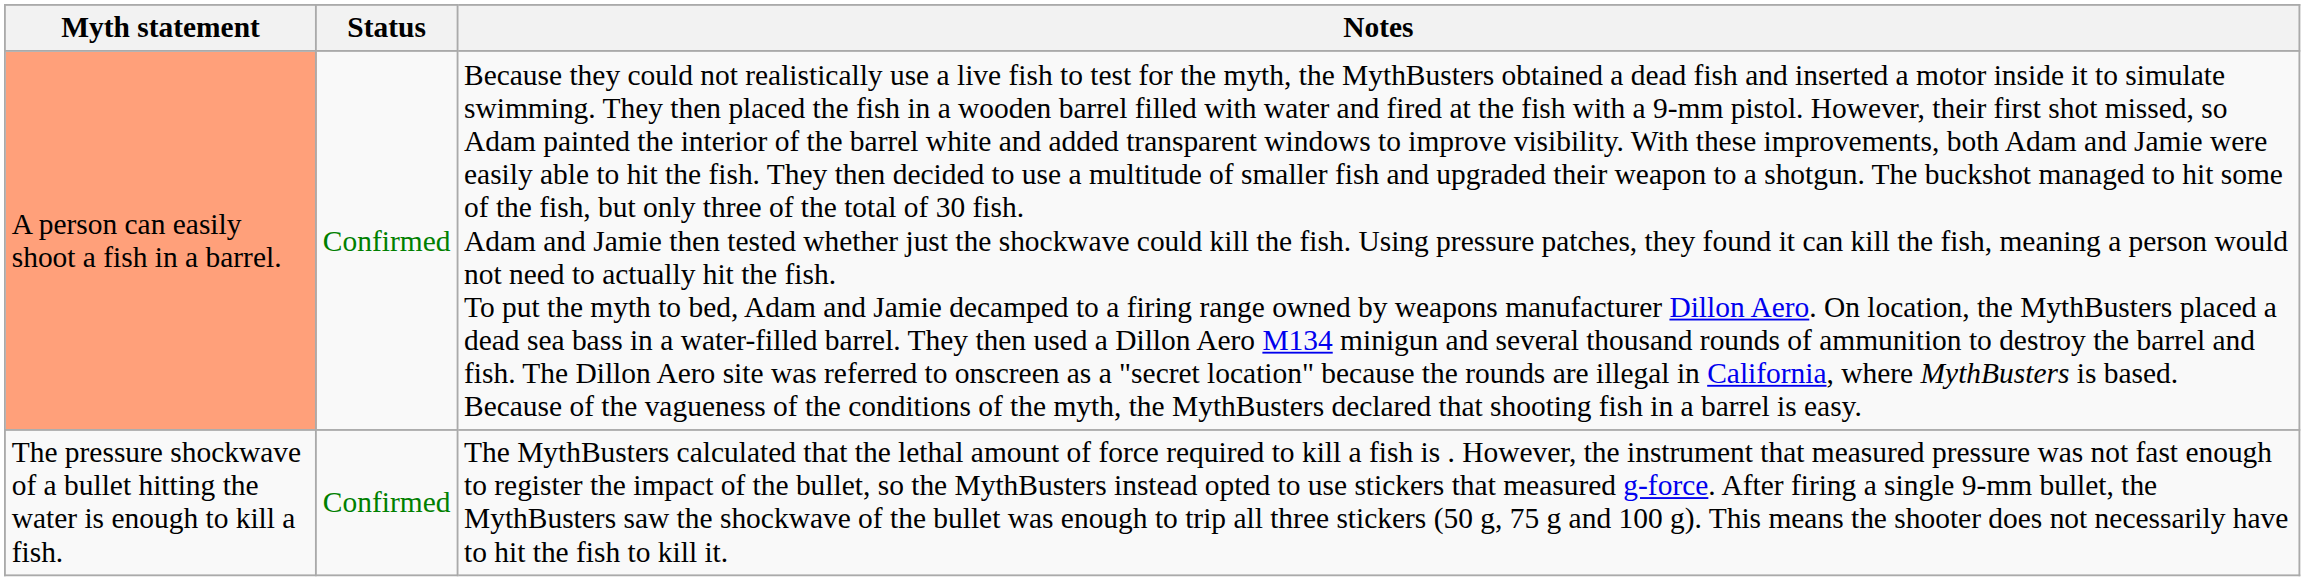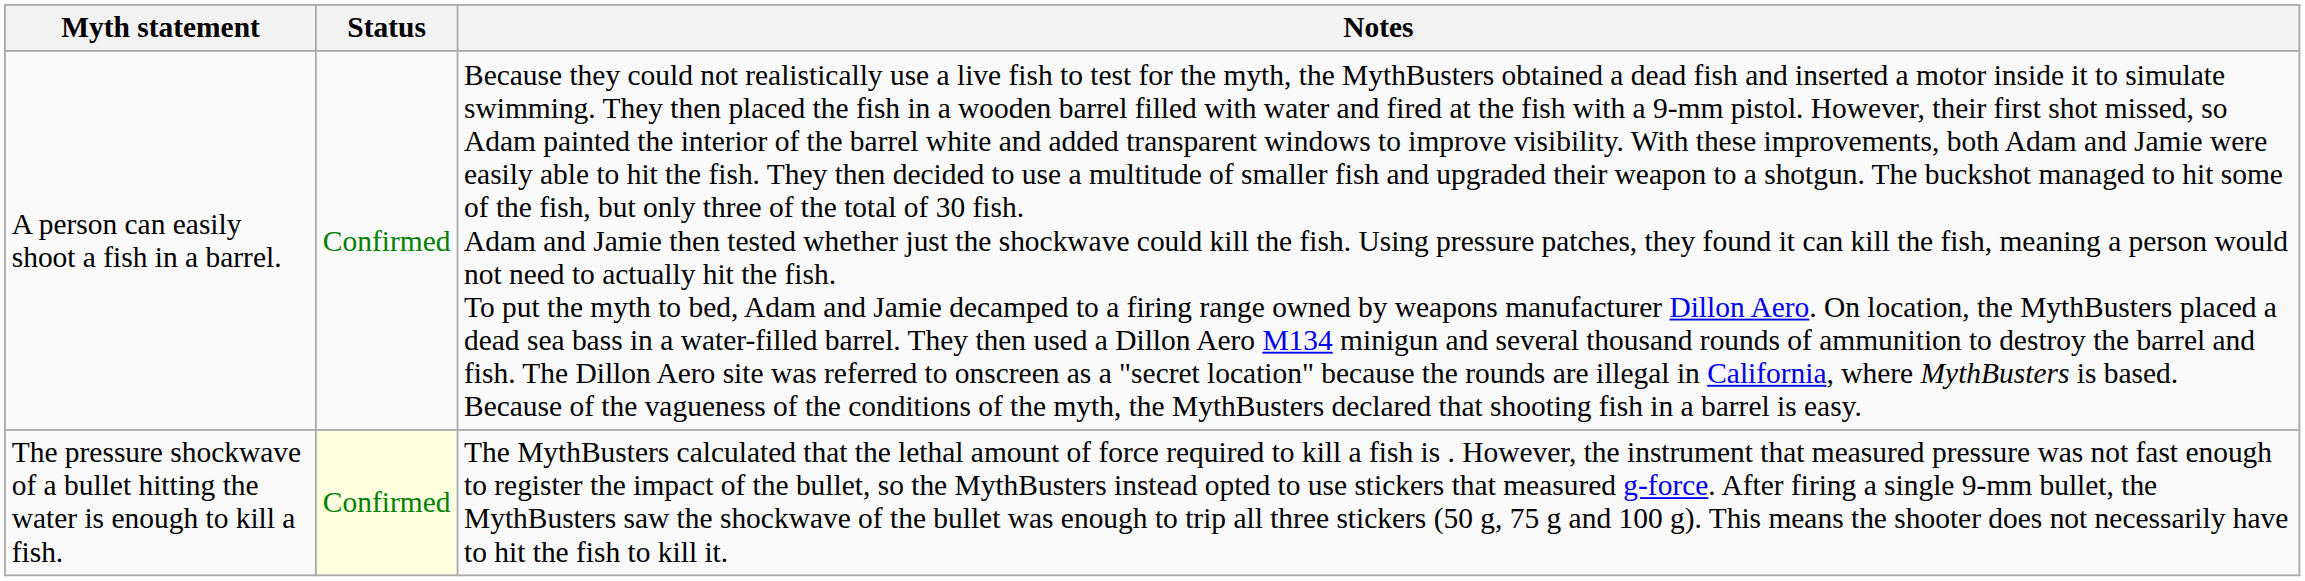(147, 240) lightsalmon background -> (147, 240) no background
(387, 502) no background -> (387, 502) lightyellow background
